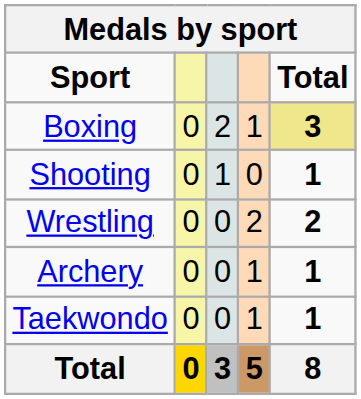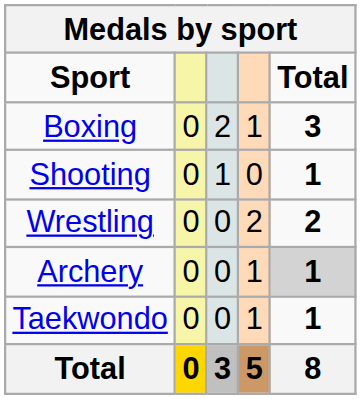(313, 126) khaki background -> (313, 126) no background
(313, 271) no background -> (313, 271) lightgrey background
